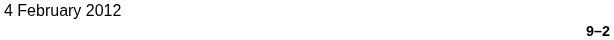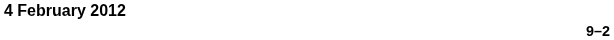(63, 10) normal -> (65, 10) bold
